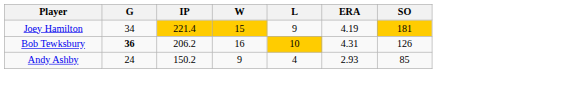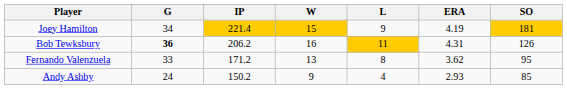(295, 44) 10 -> (383, 44) 11
+ row: (68, 60)
